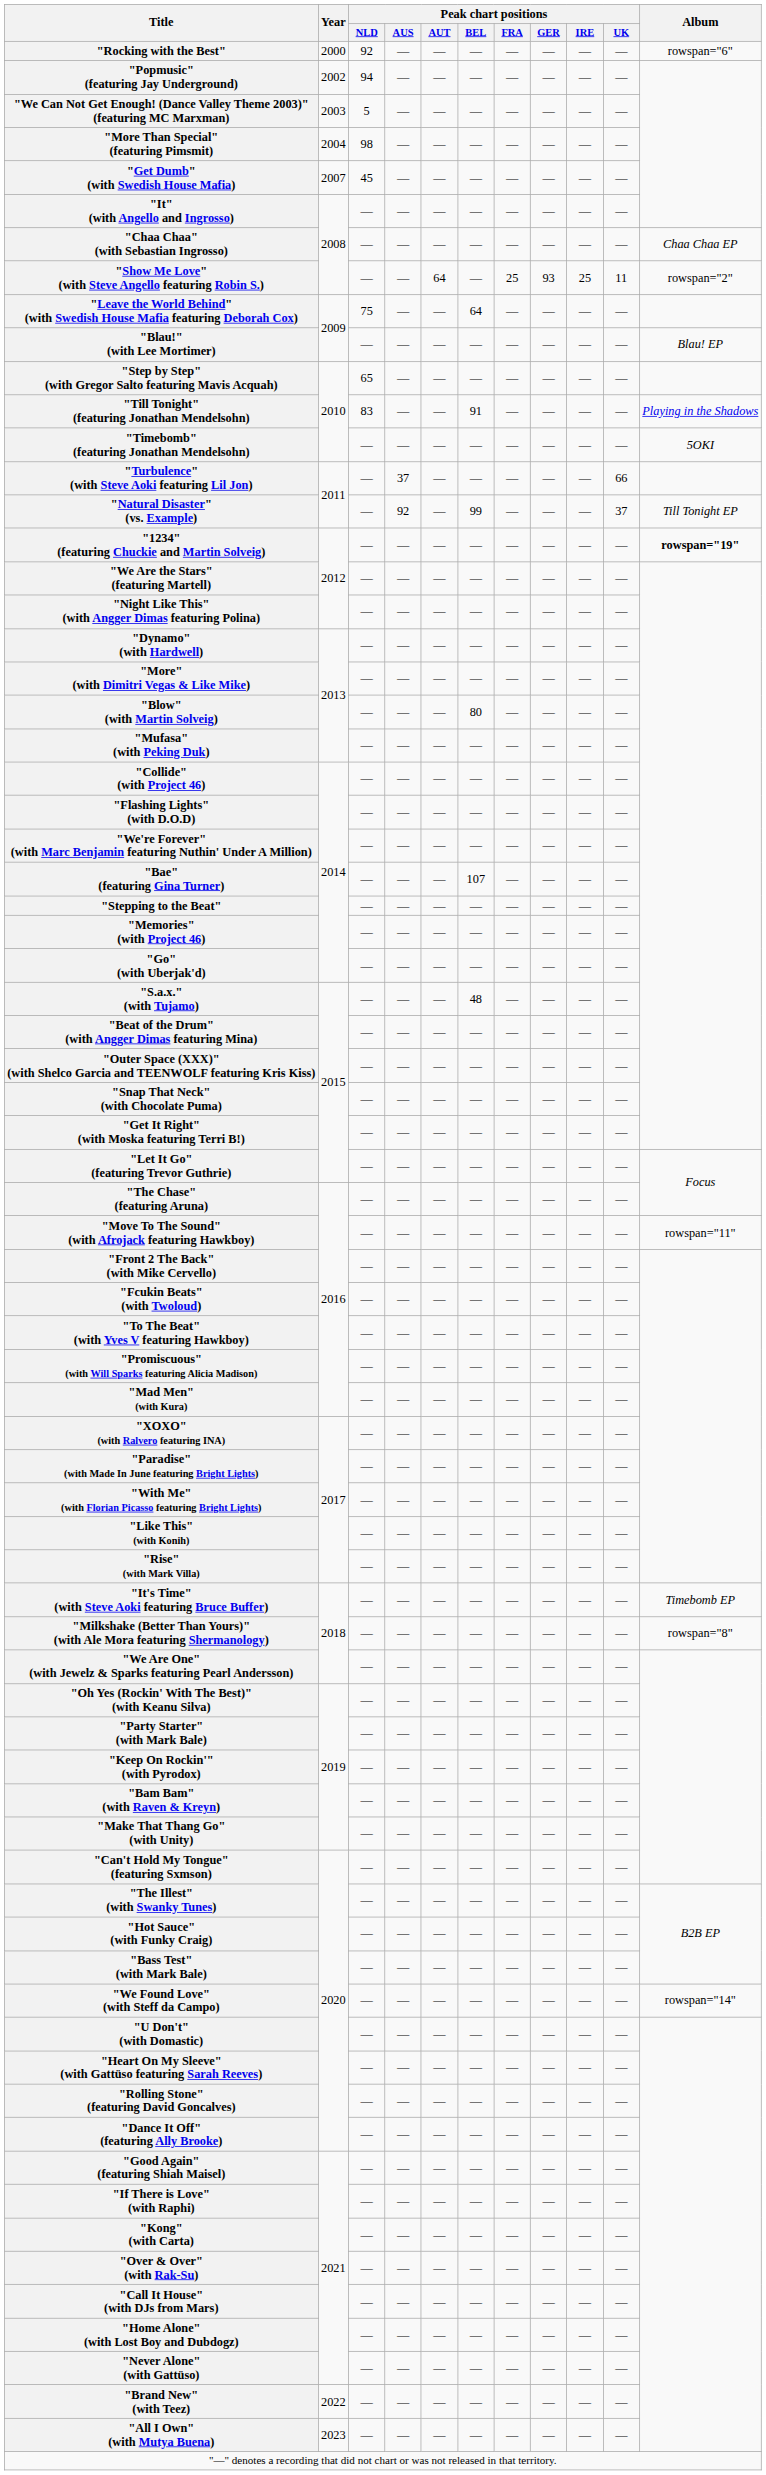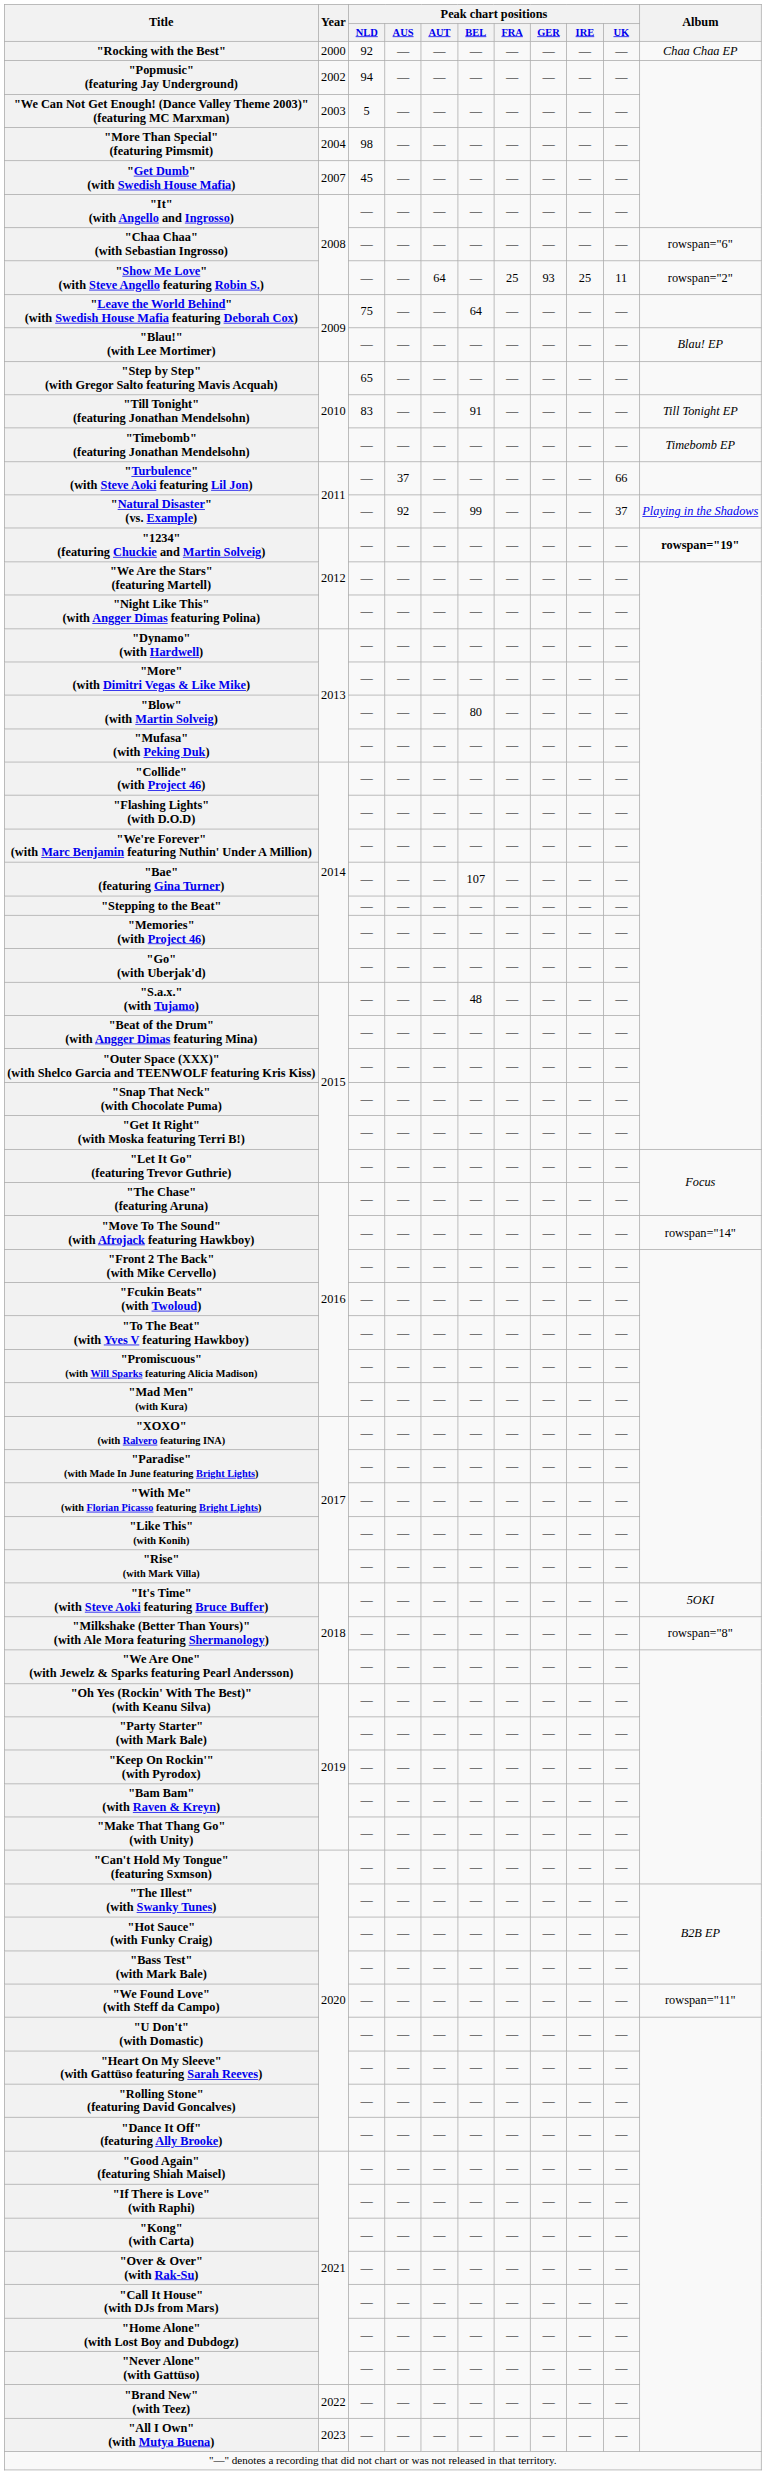(700, 51) rowspan="6" -> (700, 51) Chaa Chaa EP
(700, 244) Chaa Chaa EP -> (700, 244) rowspan="6"
(700, 411) Playing in the Shadows -> (700, 411) Till Tonight EP
(700, 444) 5OKI -> (700, 444) Timebomb EP
(700, 511) Till Tonight EP -> (700, 511) Playing in the Shadows
(700, 1232) rowspan="11" -> (700, 1232) rowspan="14"
(700, 1600) Timebomb EP -> (700, 1600) 5OKI
(700, 2000) rowspan="14" -> (700, 2000) rowspan="11"
